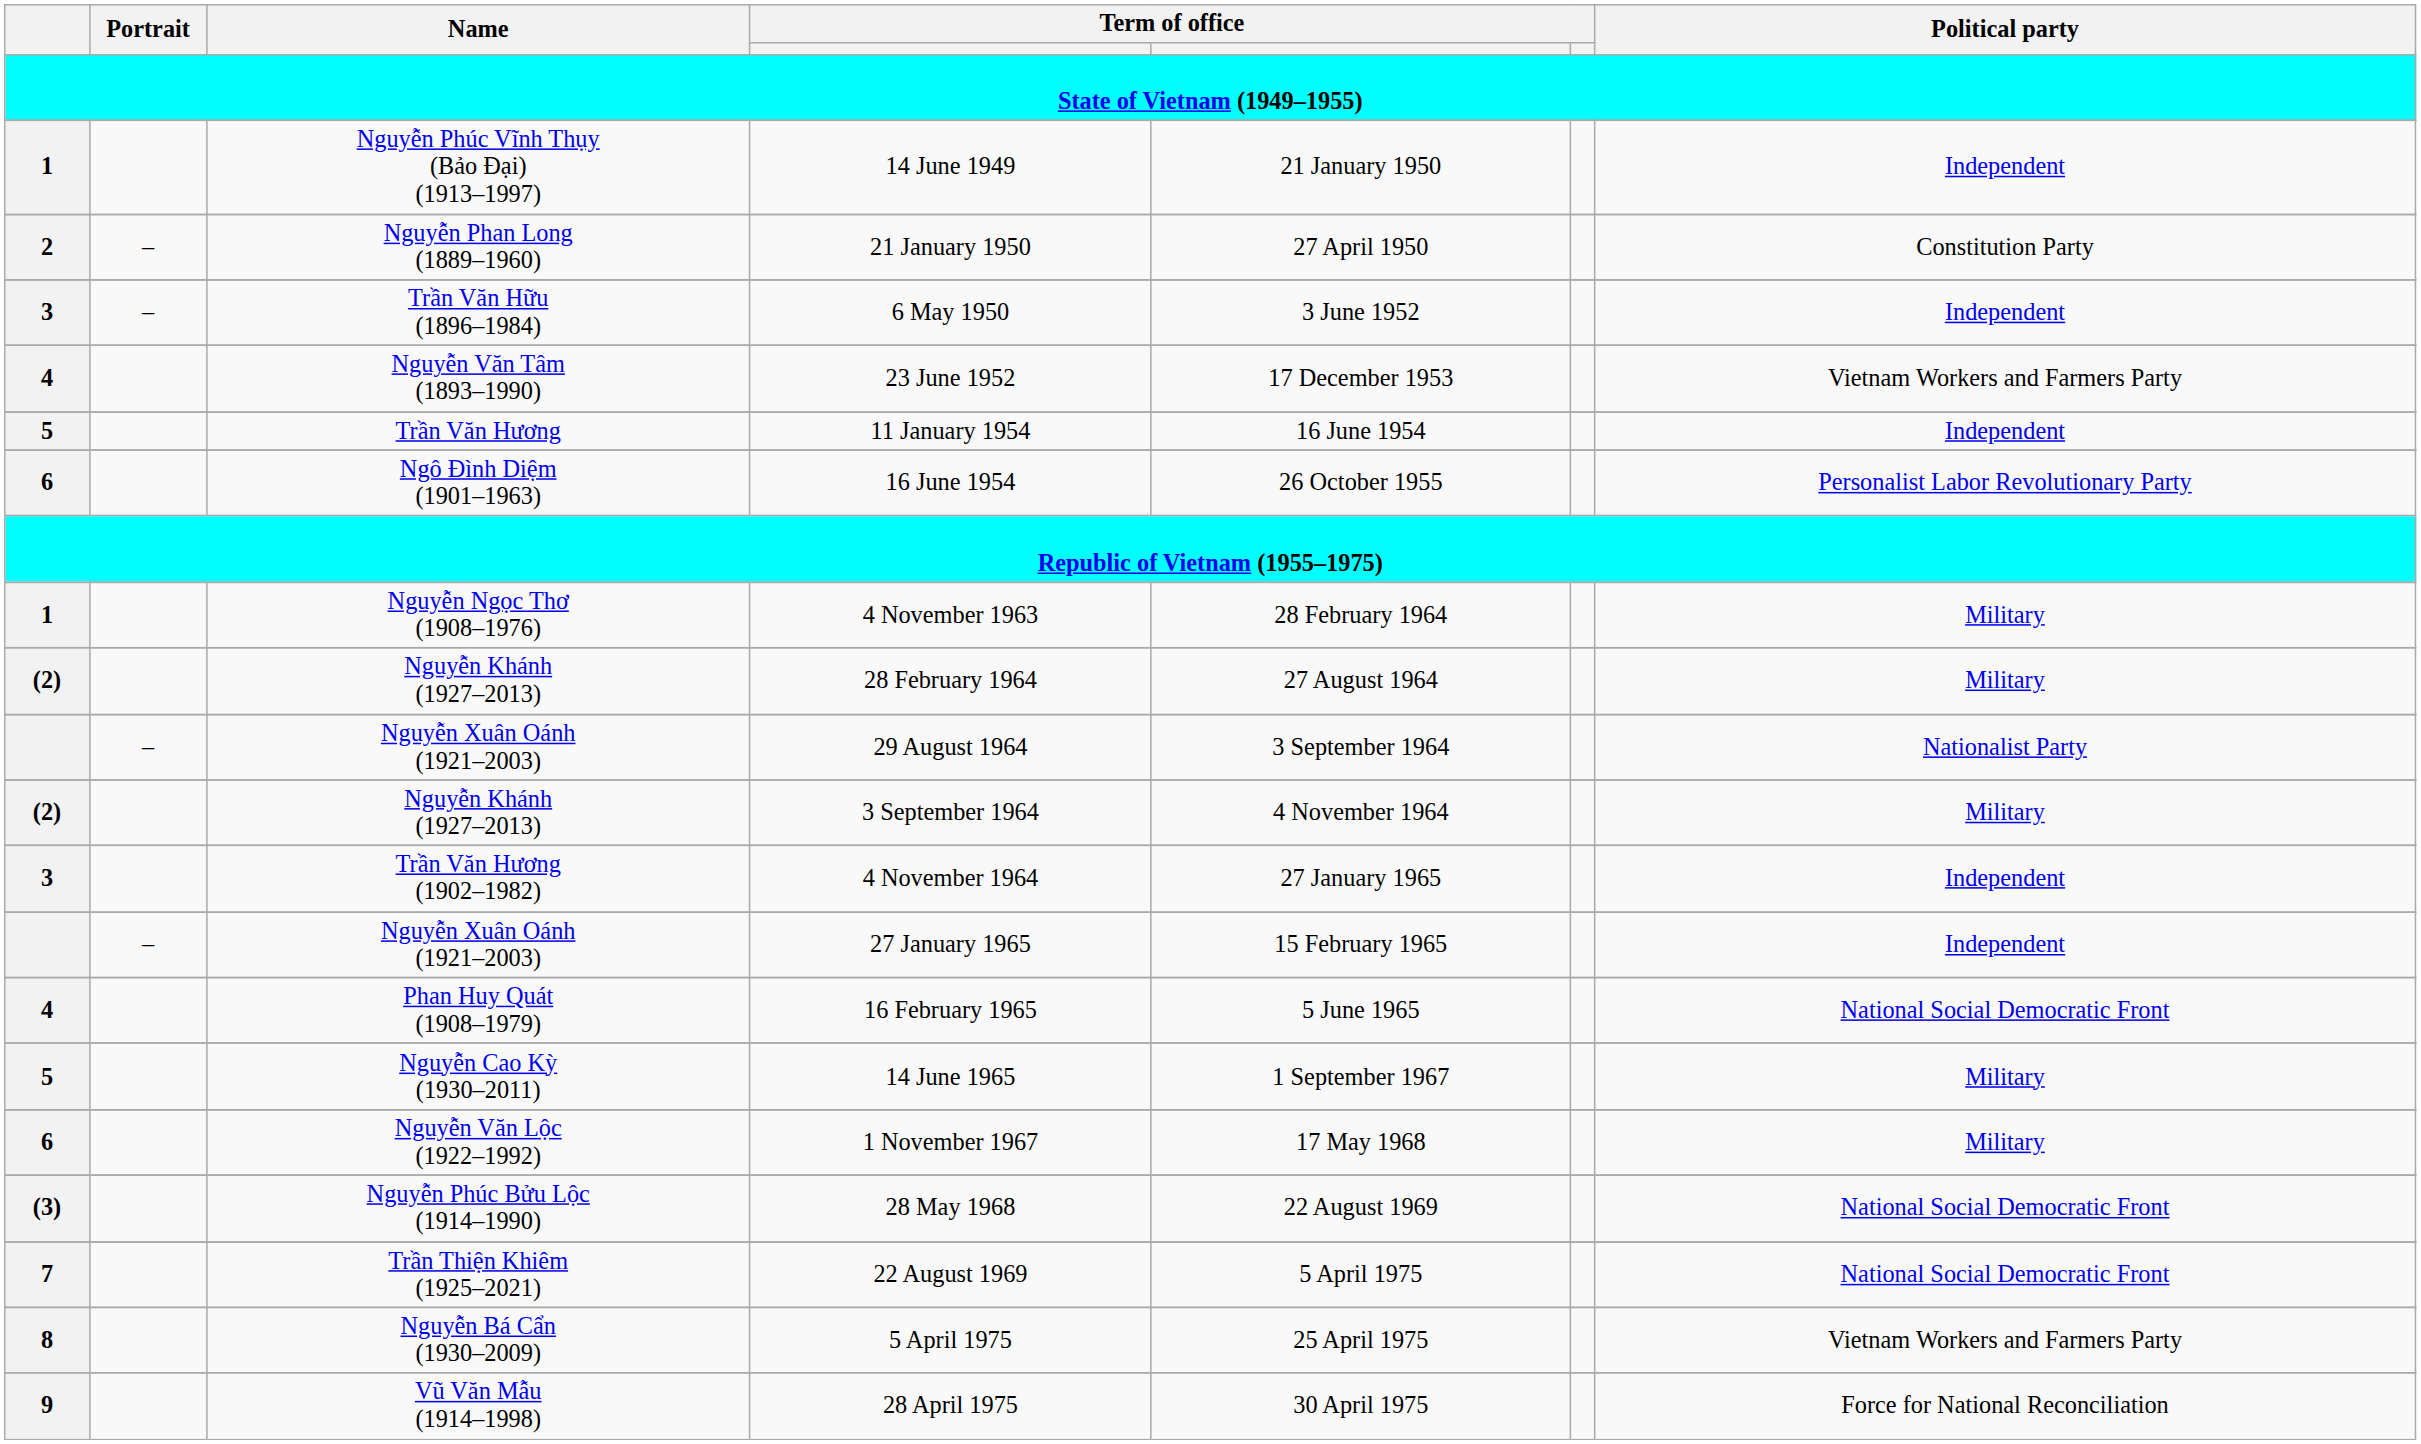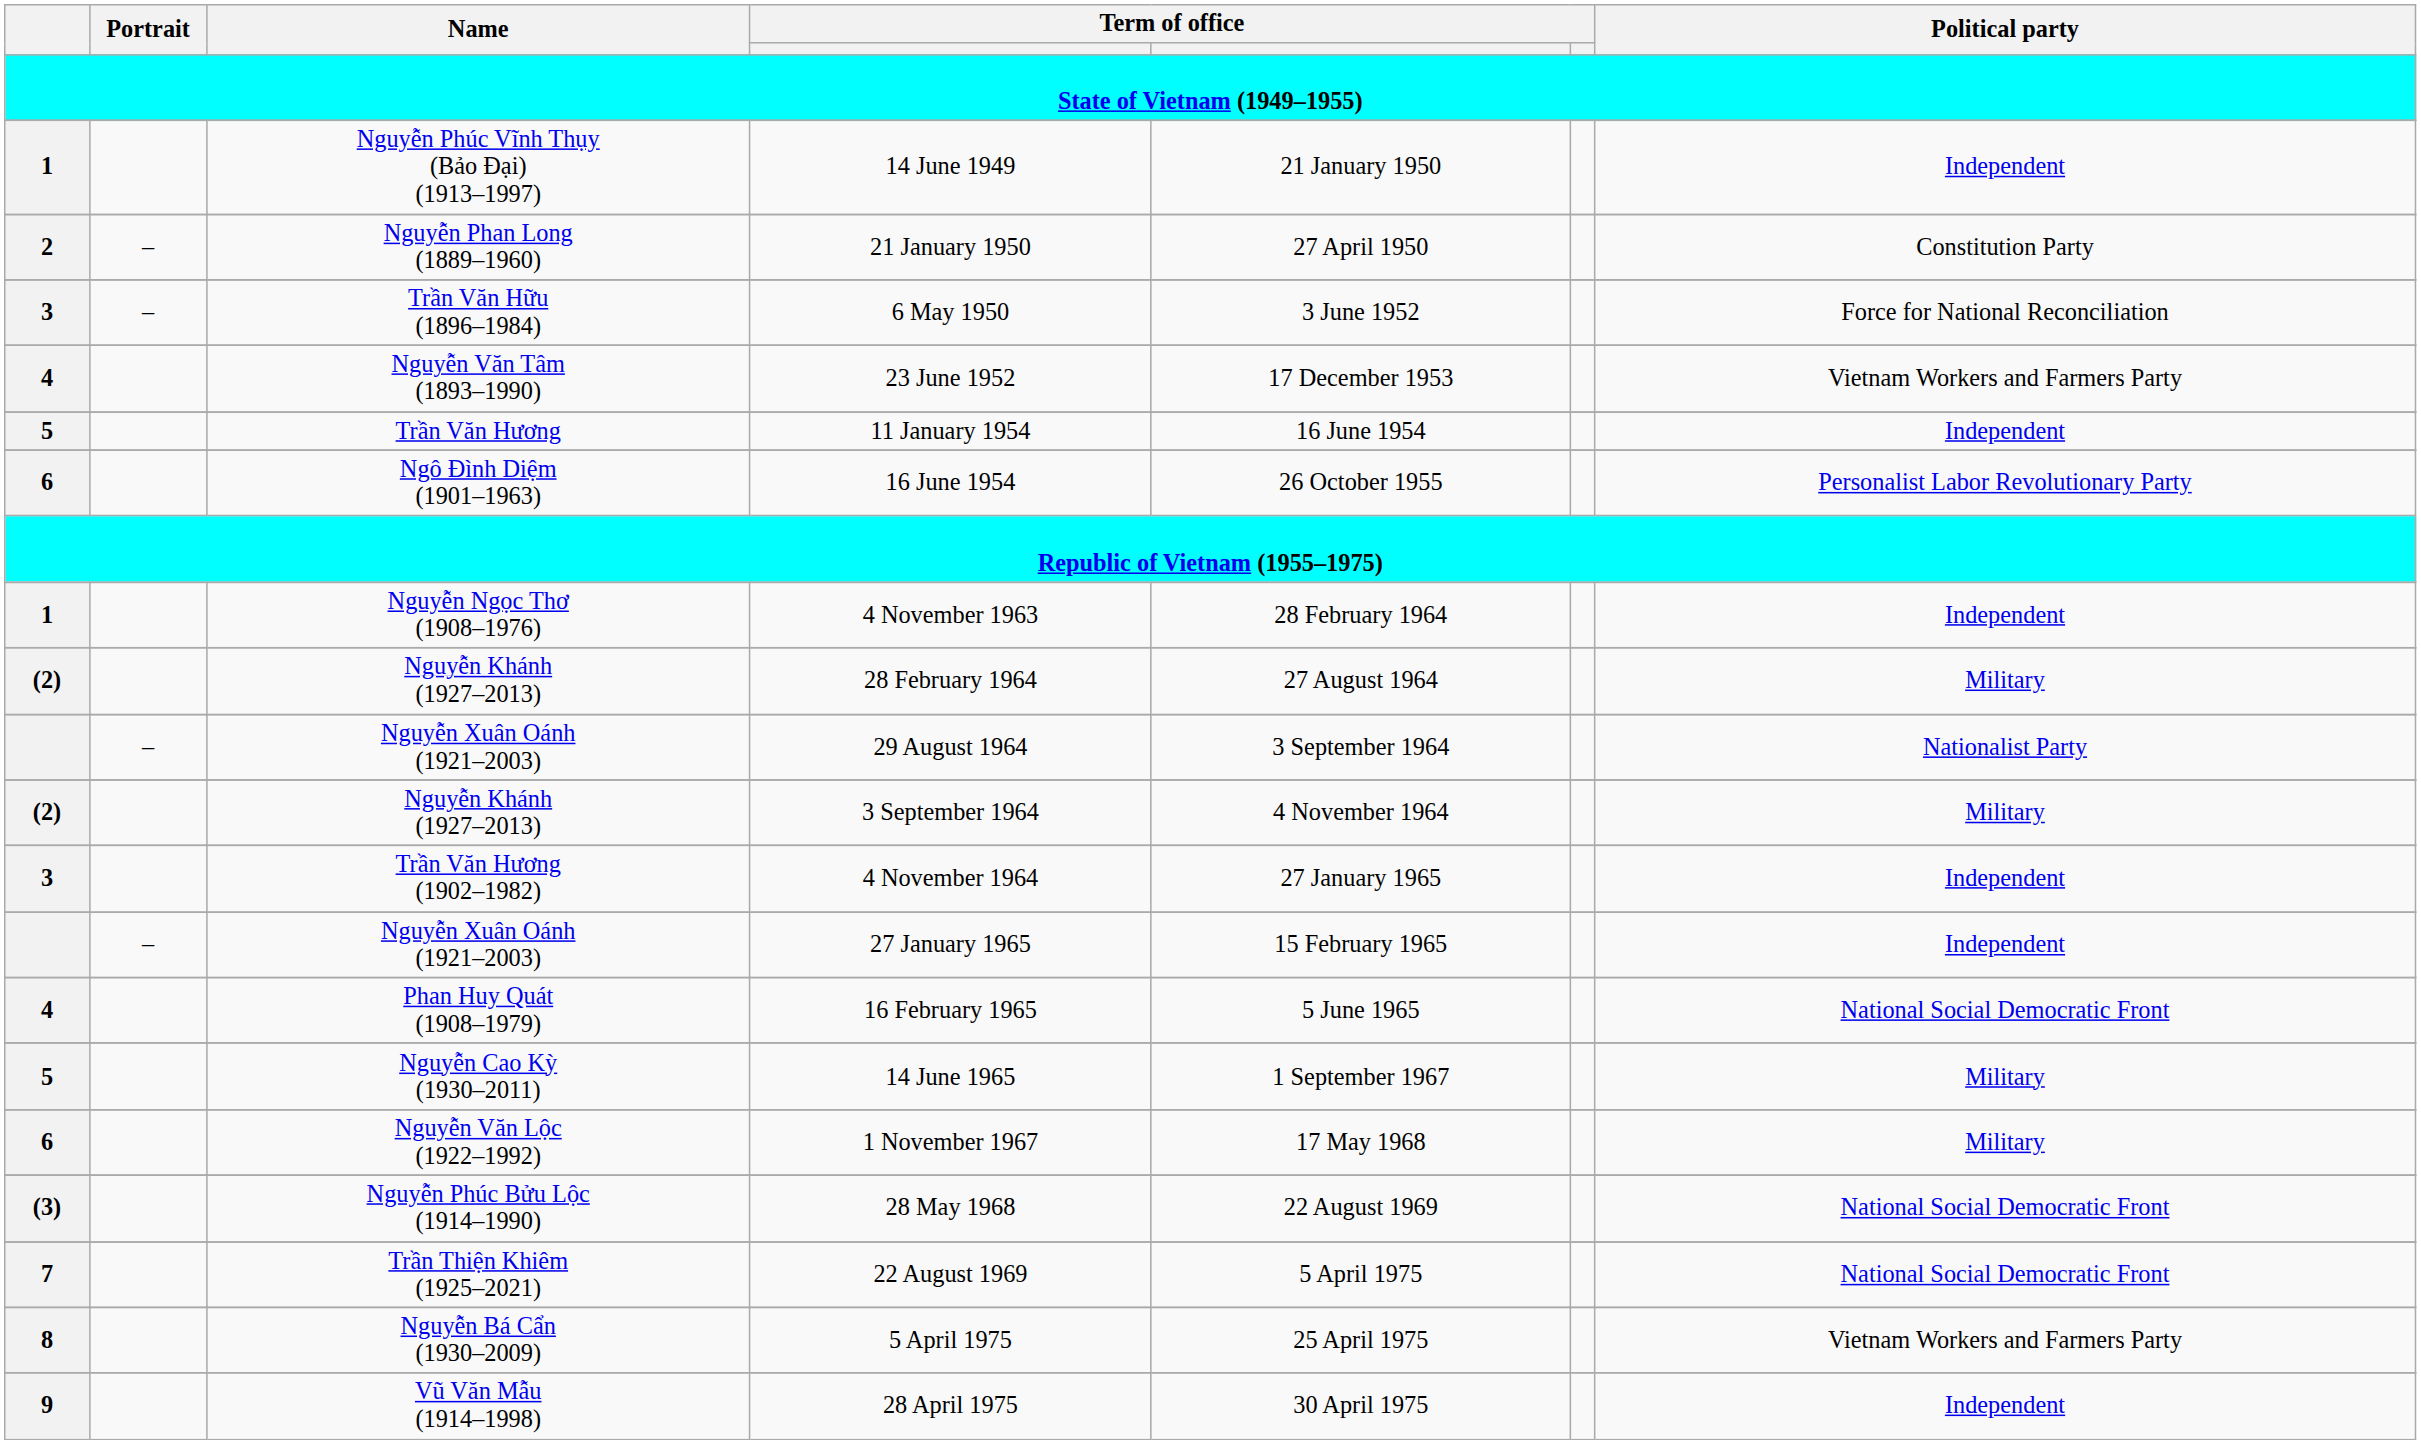(2005, 312) Independent -> (2005, 312) Force for National Reconciliation
(2005, 614) Military -> (2005, 614) Independent
(2005, 1405) Force for National Reconciliation -> (2005, 1405) Independent
